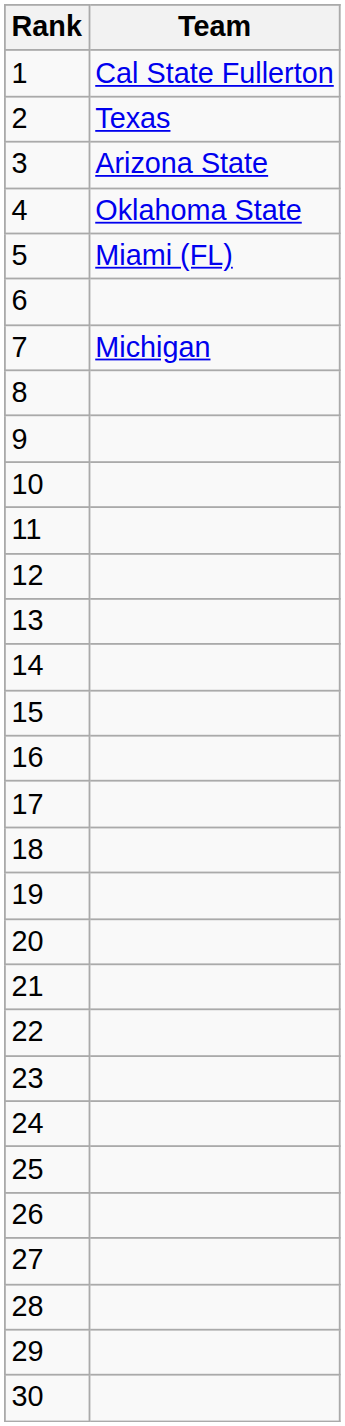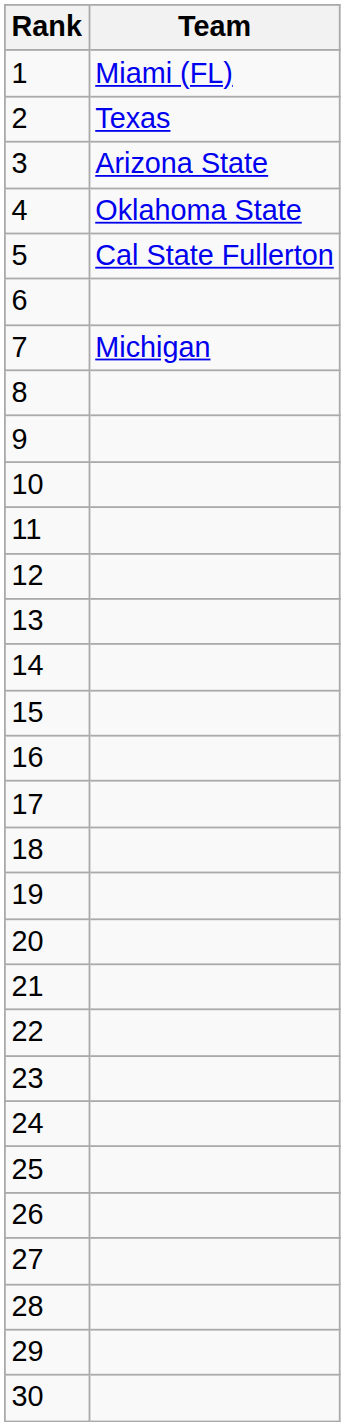(215, 73) Cal State Fullerton -> (164, 73) Miami (FL)
(164, 255) Miami (FL) -> (215, 255) Cal State Fullerton
